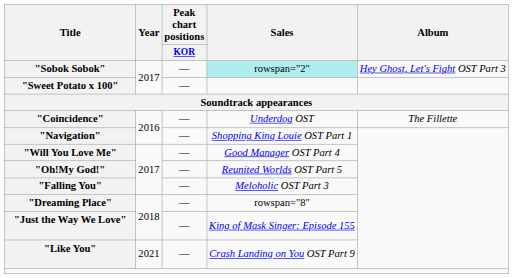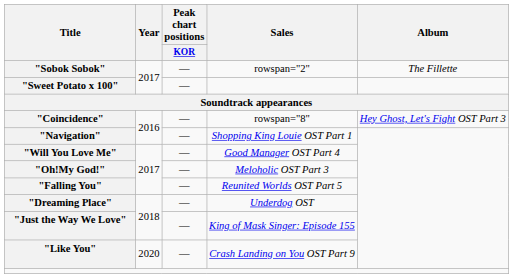(282, 69) paleturquoise background -> (282, 69) no background
(433, 69) Hey Ghost, Let's Fight OST Part 3 -> (433, 69) The Fillette
(282, 119) Underdog OST -> (282, 119) rowspan="8"
(433, 119) The Fillette -> (433, 119) Hey Ghost, Let's Fight OST Part 3
(282, 169) Reunited Worlds OST Part 5 -> (282, 169) Meloholic OST Part 3
(282, 186) Meloholic OST Part 3 -> (282, 186) Reunited Worlds OST Part 5
(282, 203) rowspan="8" -> (282, 203) Underdog OST
(149, 254) 2021 -> (149, 254) 2020
